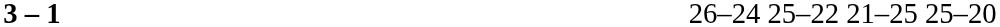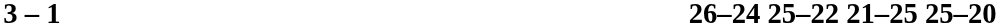(843, 13) normal -> (843, 13) bold
